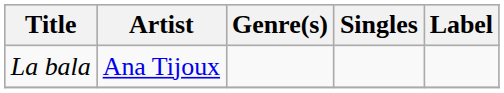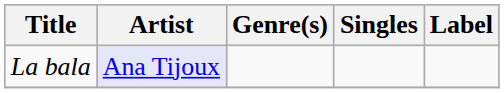(161, 66) no background -> (161, 66) lavender background
